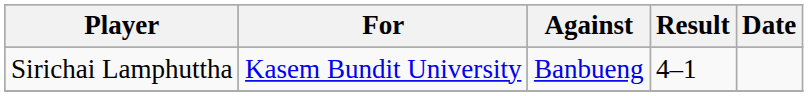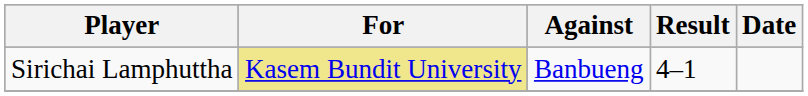(383, 68) no background -> (383, 68) khaki background
